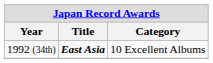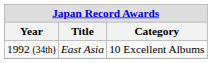(83, 49) bold -> (82, 49) normal
